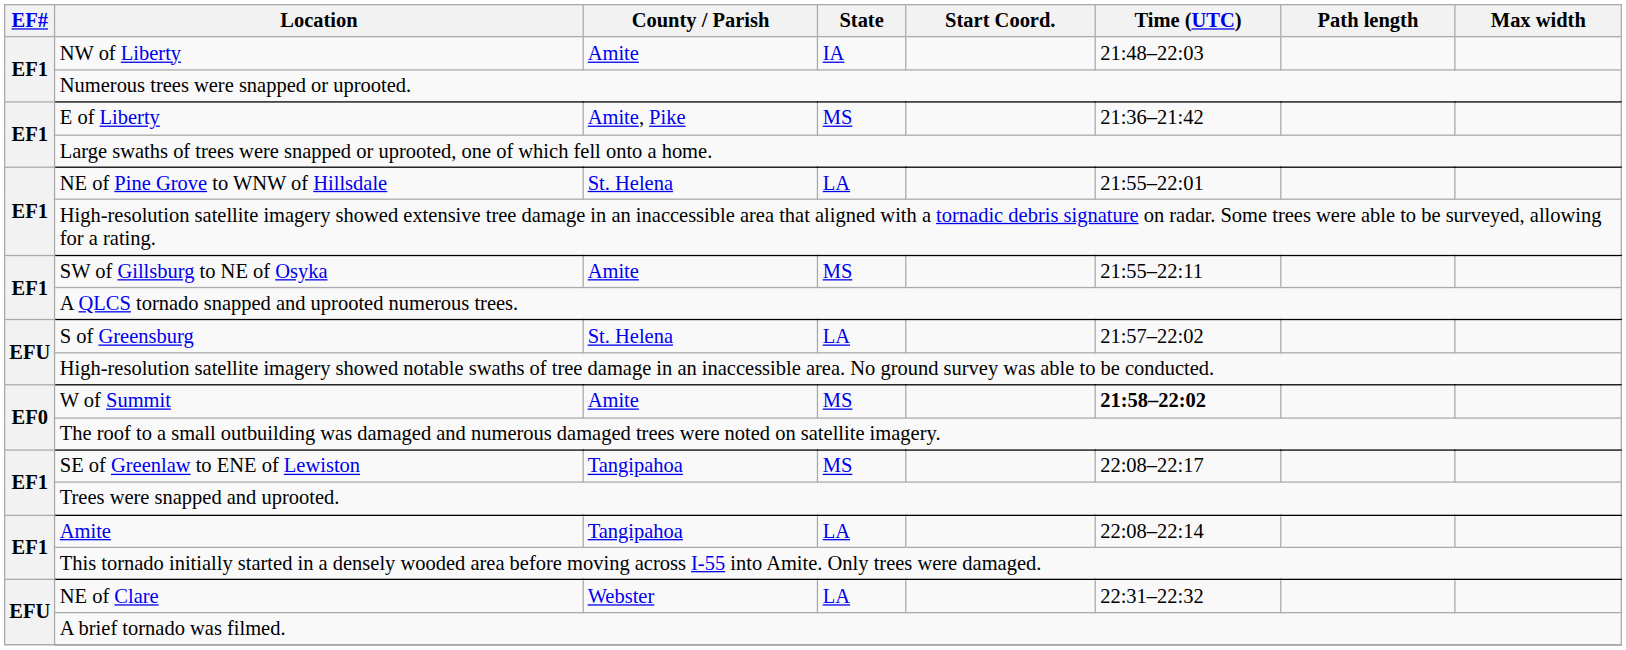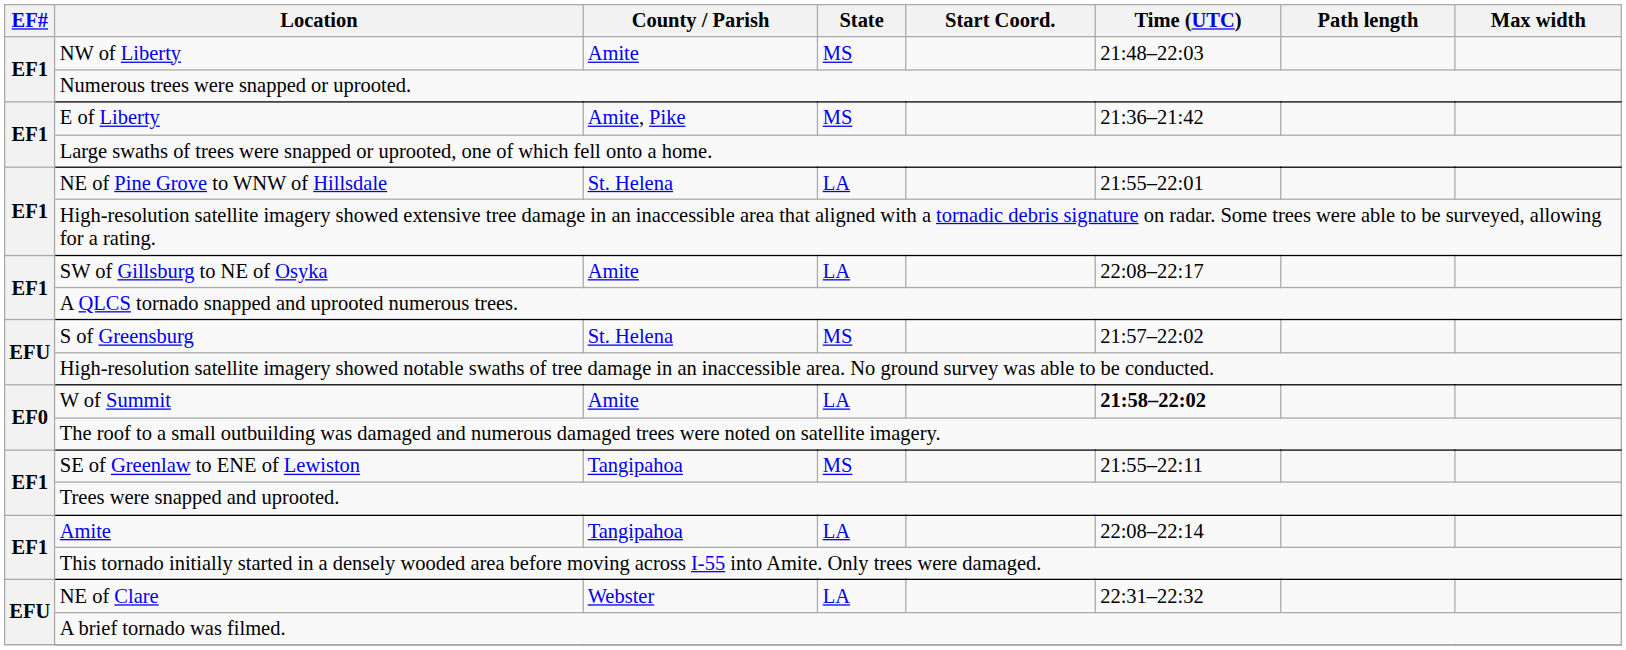(834, 53) IA -> (838, 53) MS
(838, 271) MS -> (836, 271) LA
(1152, 271) 21:55–22:11 -> (1152, 271) 22:08–22:17
(836, 336) LA -> (838, 336) MS
(838, 401) MS -> (836, 401) LA
(1152, 466) 22:08–22:17 -> (1152, 466) 21:55–22:11
